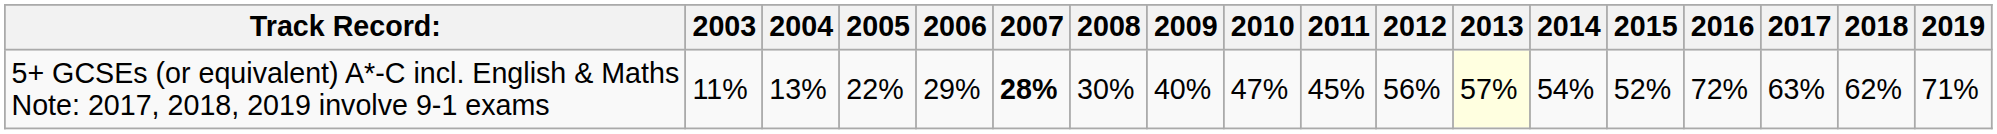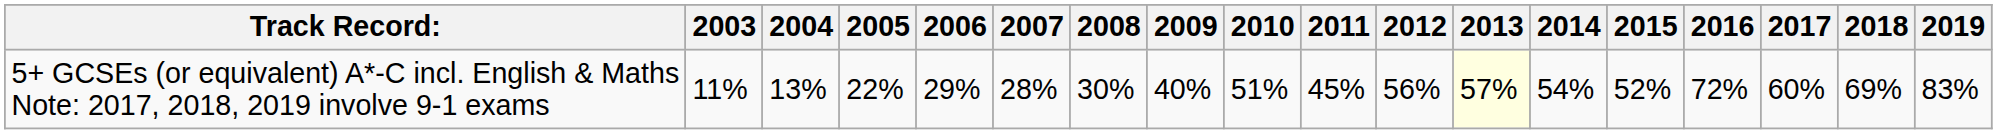(1029, 88) bold -> (1029, 88) normal
(1260, 88) 47% -> (1260, 88) 51%
(1796, 88) 63% -> (1796, 88) 60%
(1873, 88) 62% -> (1873, 88) 69%
(1950, 88) 71% -> (1950, 88) 83%
